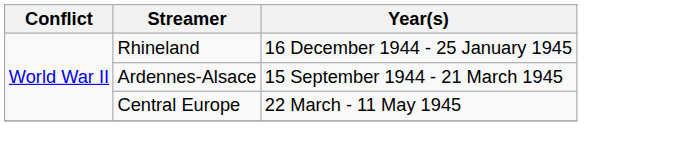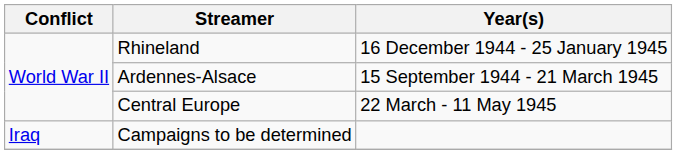+ row: (235, 134)
